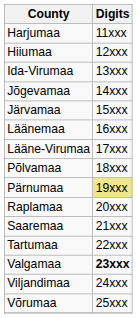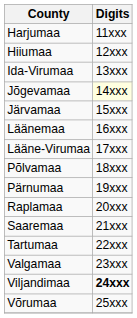(112, 91) no background -> (112, 91) lightyellow background
(112, 187) khaki background -> (112, 187) no background
(113, 264) bold -> (112, 264) normal
(112, 284) normal -> (113, 284) bold
